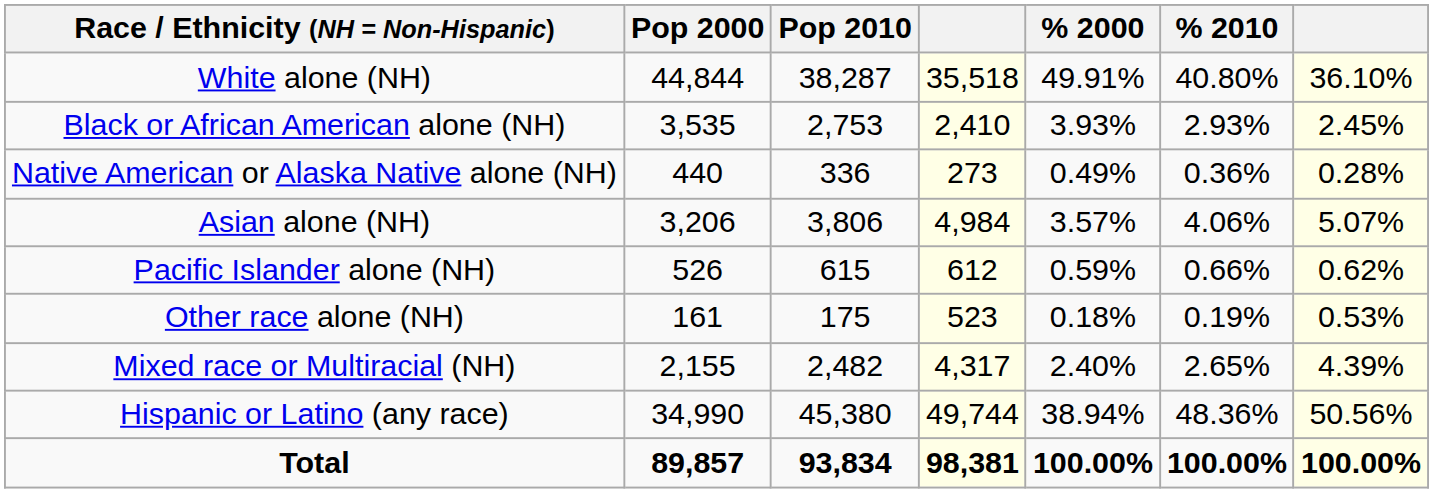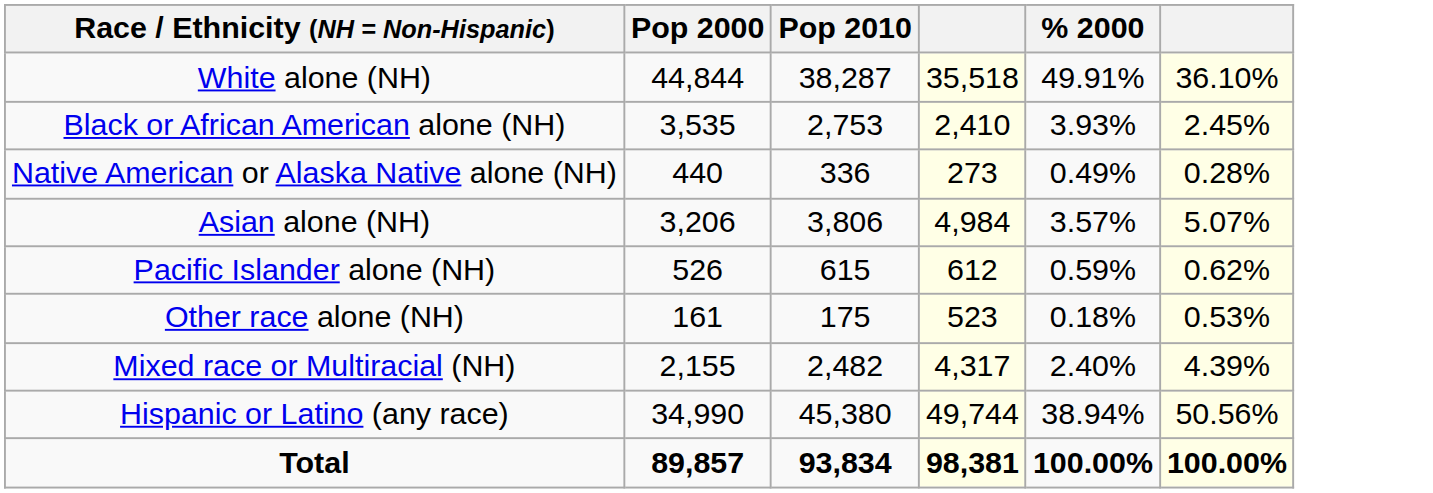- column: (1227, 28)
